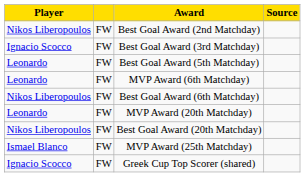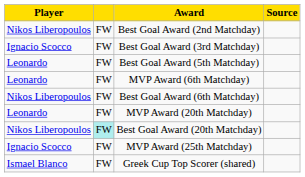(104, 130) no background -> (104, 130) paleturquoise background
(37, 146) Ismael Blanco -> (39, 146) Ignacio Scocco
(39, 163) Ignacio Scocco -> (37, 163) Ismael Blanco
